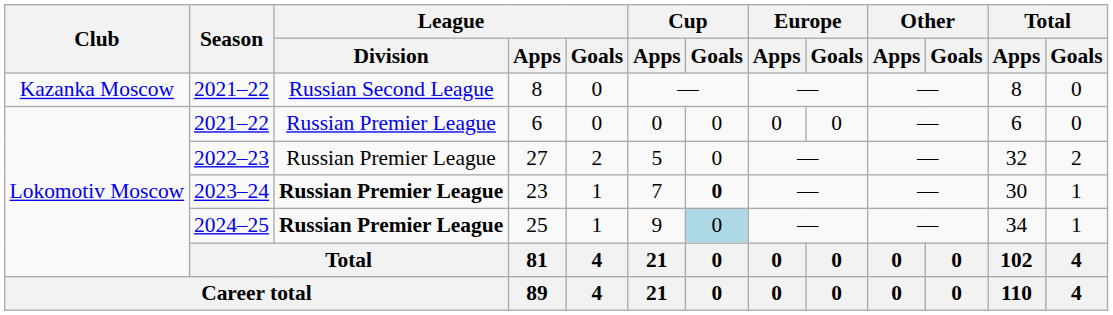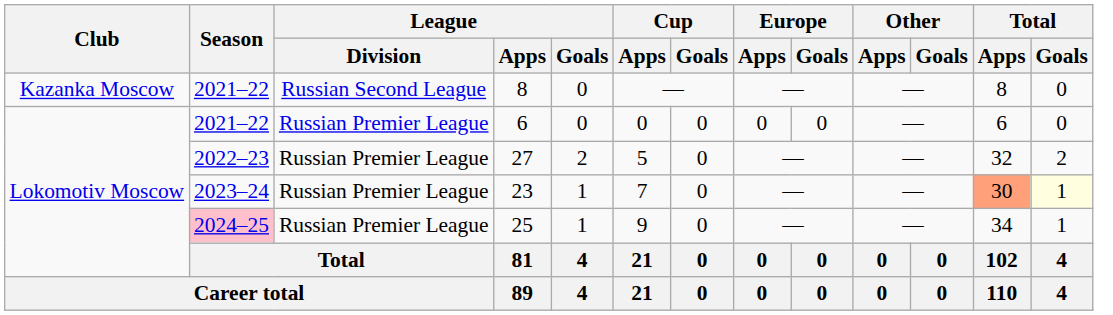(391, 191) bold -> (384, 191) normal
(717, 191) bold -> (702, 191) normal
(1016, 191) no background -> (1002, 191) lightsalmon background
(1076, 191) no background -> (1062, 191) lightyellow background
(232, 225) no background -> (232, 225) pink background
(391, 225) bold -> (384, 225) normal
(717, 225) lightblue background -> (702, 225) no background
